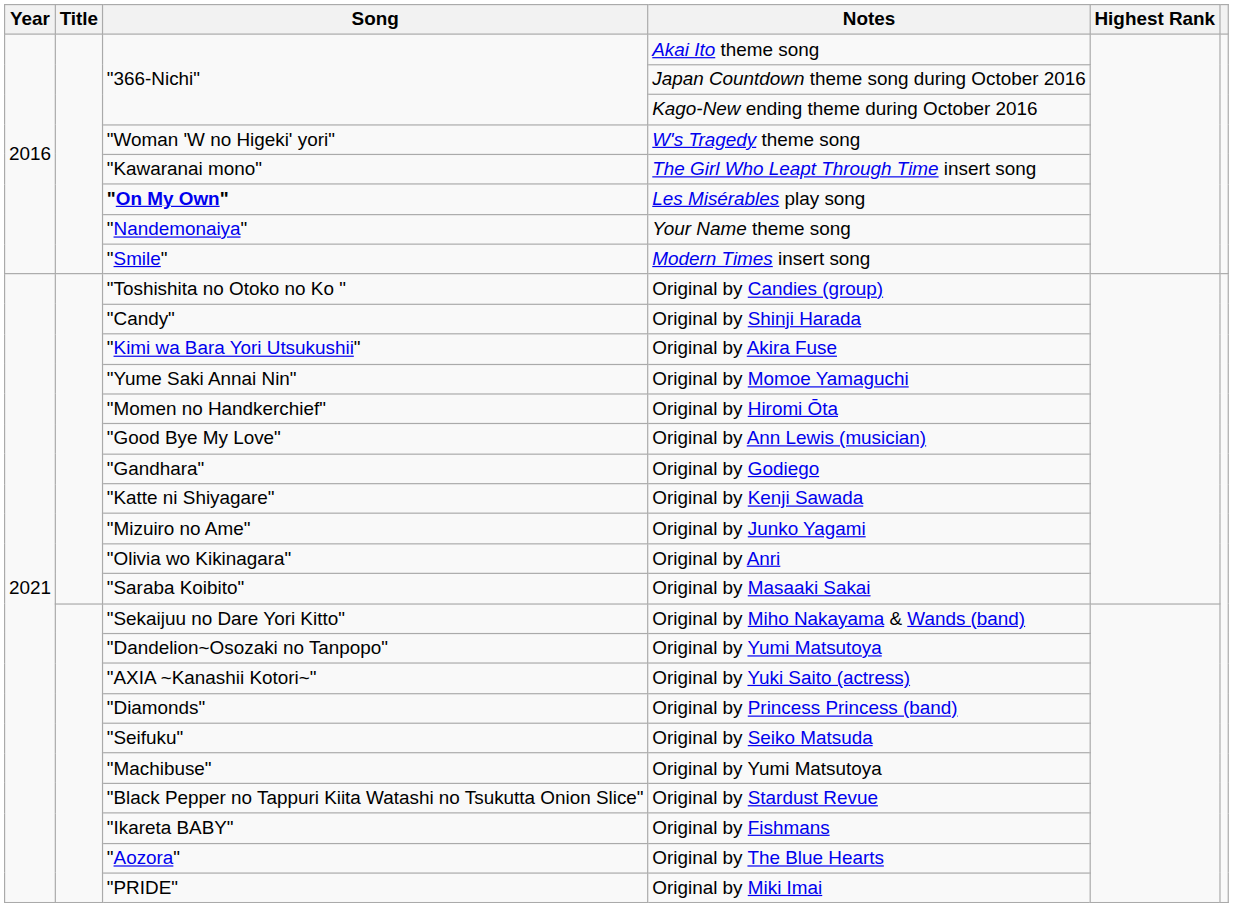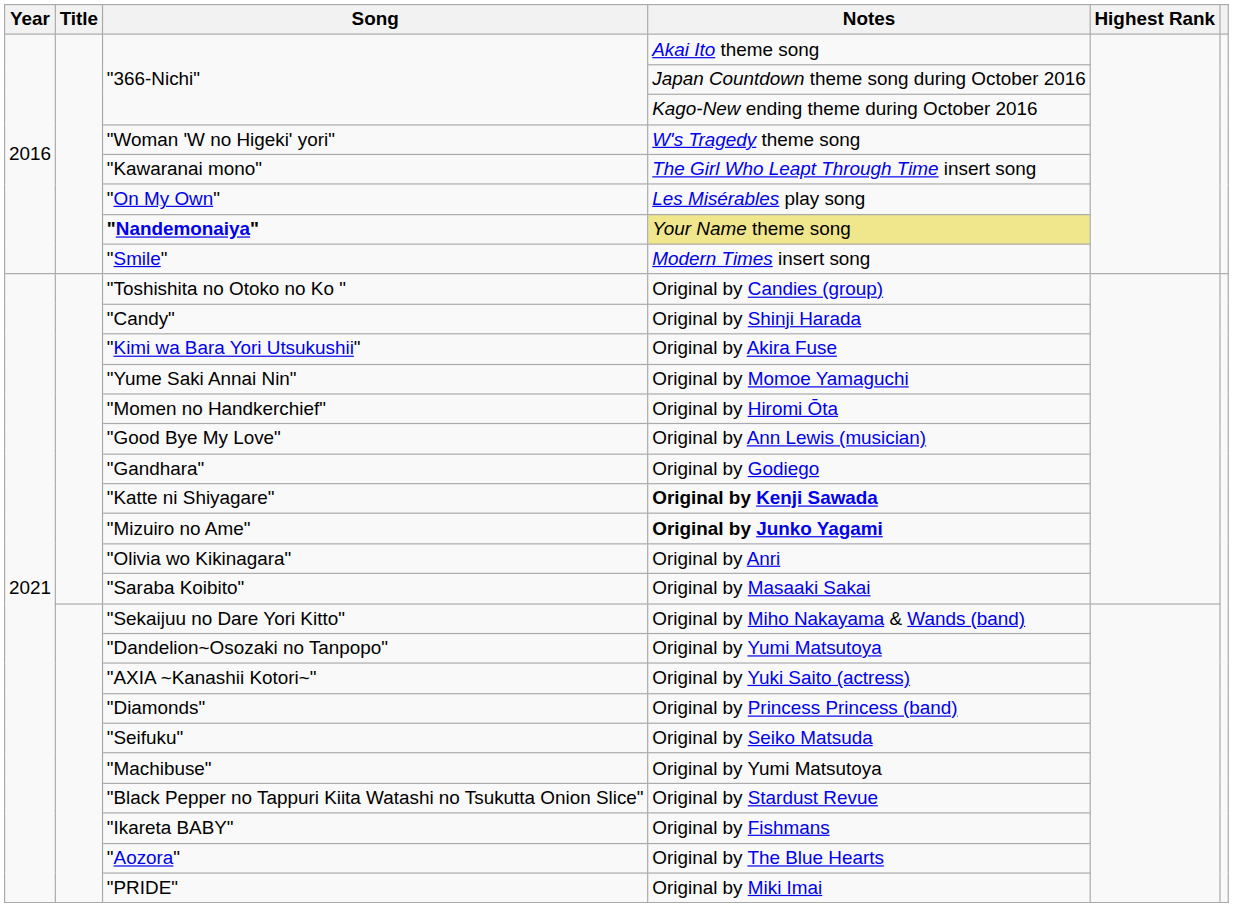(168, 199) bold -> (163, 199) normal
(177, 229) normal -> (183, 229) bold
(751, 229) no background -> (751, 229) khaki background
(758, 498) normal -> (765, 498) bold
(759, 528) normal -> (768, 528) bold
